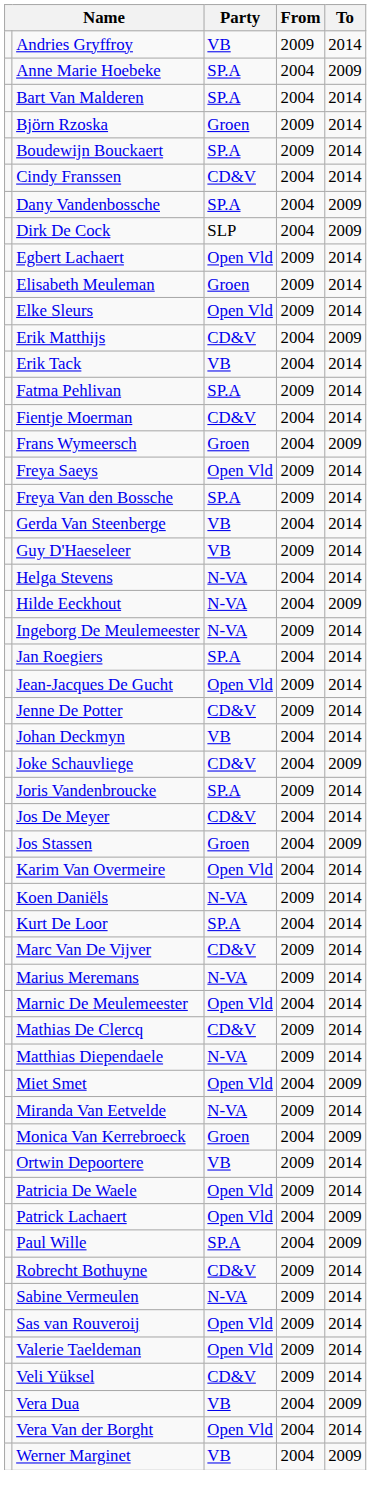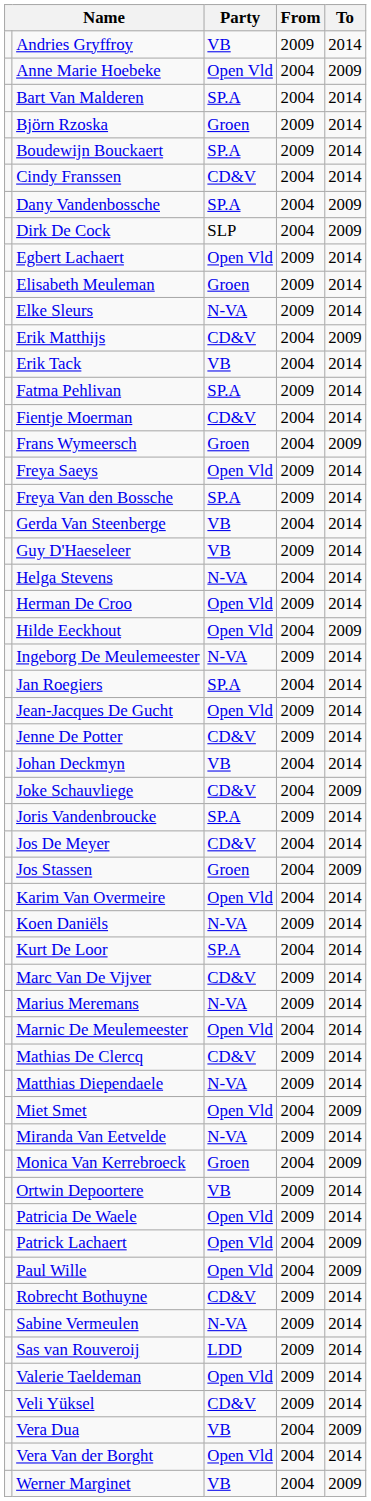(224, 71) SP.A -> (240, 71) Open Vld
(240, 310) Open Vld -> (227, 310) N-VA
+ row: (74, 603)
(227, 603) N-VA -> (240, 630) Open Vld
(224, 1243) SP.A -> (240, 1270) Open Vld
(240, 1323) Open Vld -> (225, 1350) LDD
